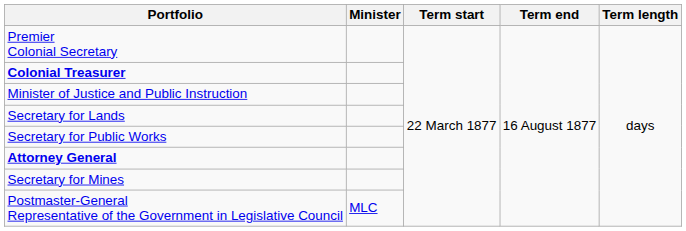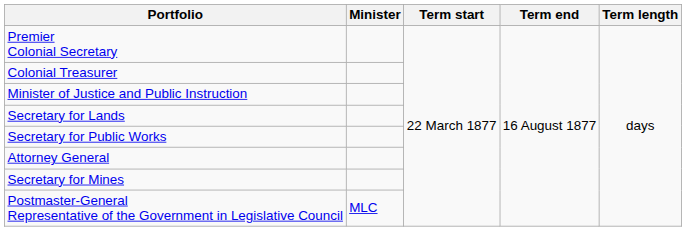(67, 72) bold -> (62, 72) normal
(62, 158) bold -> (58, 158) normal
